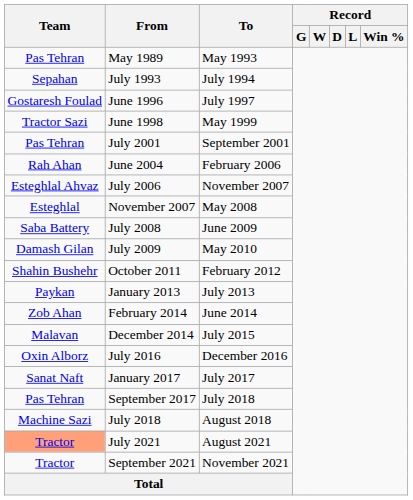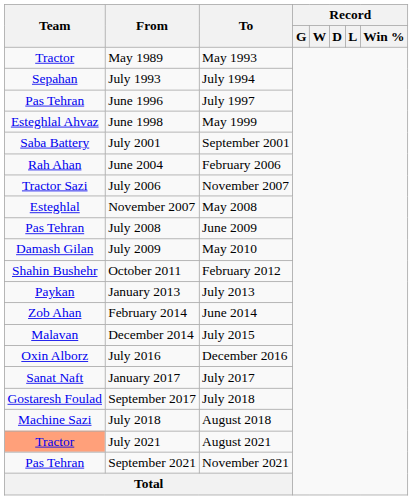(55, 57) Pas Tehran -> (55, 57) Tractor
(55, 100) Gostaresh Foulad -> (55, 100) Pas Tehran
(55, 121) Tractor Sazi -> (55, 121) Esteghlal Ahvaz
(55, 143) Pas Tehran -> (55, 143) Saba Battery
(55, 185) Esteghlal Ahvaz -> (55, 185) Tractor Sazi
(55, 228) Saba Battery -> (55, 228) Pas Tehran
(55, 398) Pas Tehran -> (55, 398) Gostaresh Foulad
(55, 462) Tractor -> (55, 462) Pas Tehran
